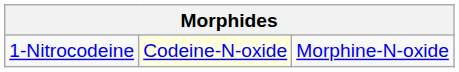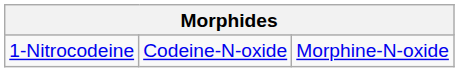(215, 51) lightyellow background -> (215, 51) no background
